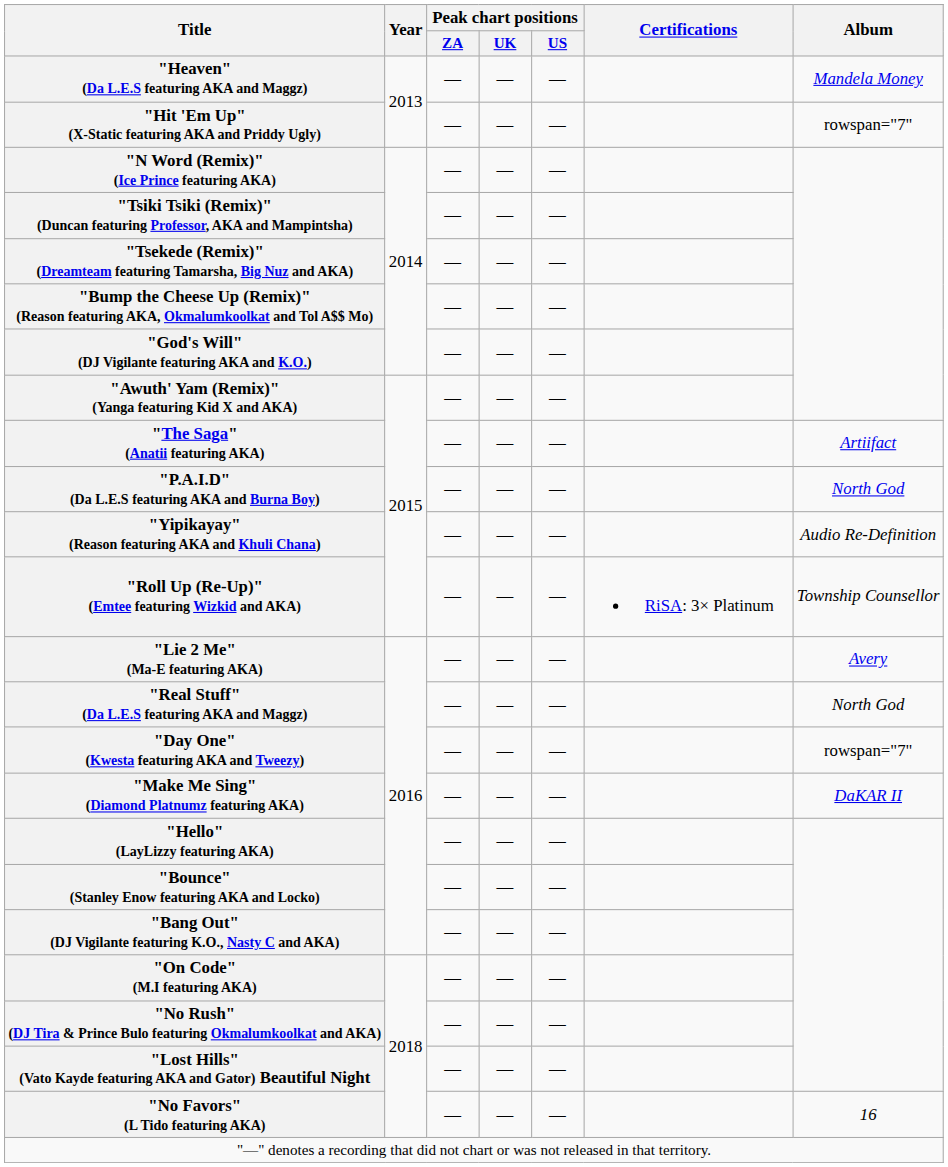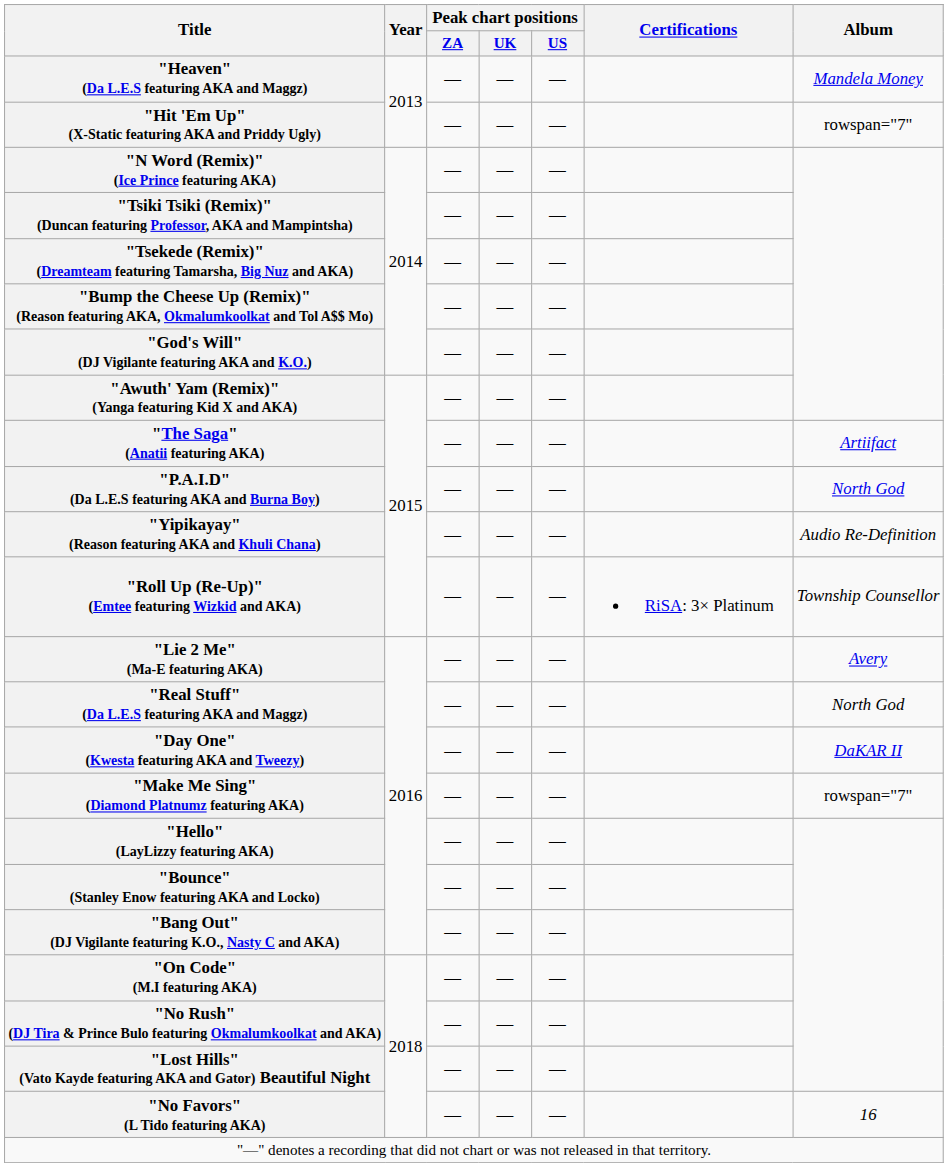(868, 750) rowspan="7" -> (868, 750) DaKAR II
(868, 795) DaKAR II -> (868, 795) rowspan="7"
